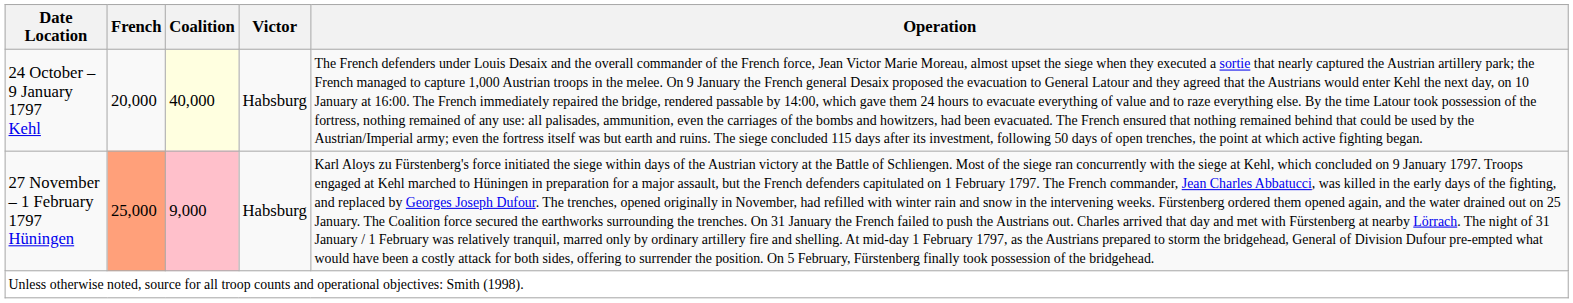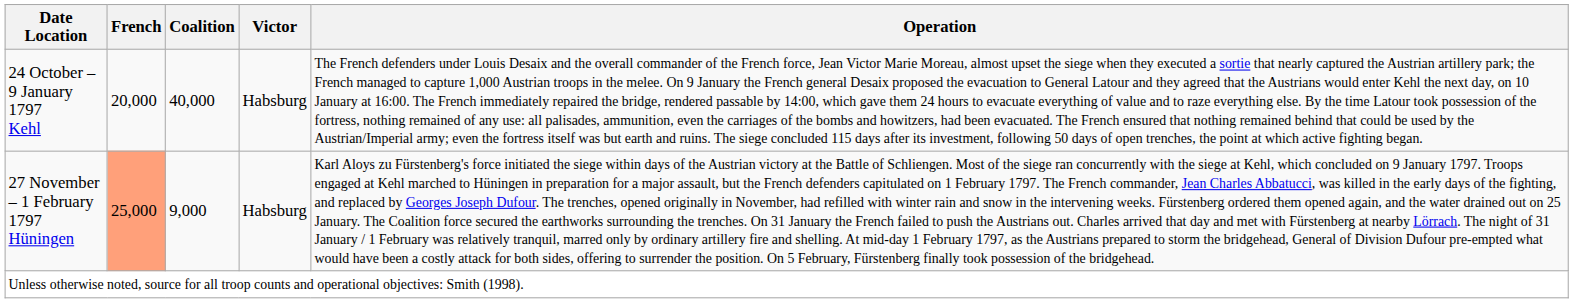(192, 100) lightyellow background -> (192, 100) no background
(188, 210) pink background -> (188, 210) no background
